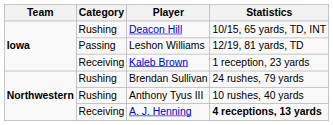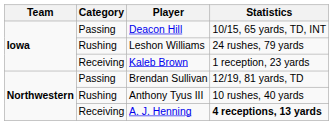(98, 29) Rushing -> (97, 29) Passing
(97, 46) Passing -> (98, 46) Rushing
(258, 46) 12/19, 81 yards, TD -> (258, 46) 24 rushes, 79 yards
(98, 79) Rushing -> (97, 79) Passing
(258, 79) 24 rushes, 79 yards -> (258, 79) 12/19, 81 yards, TD
